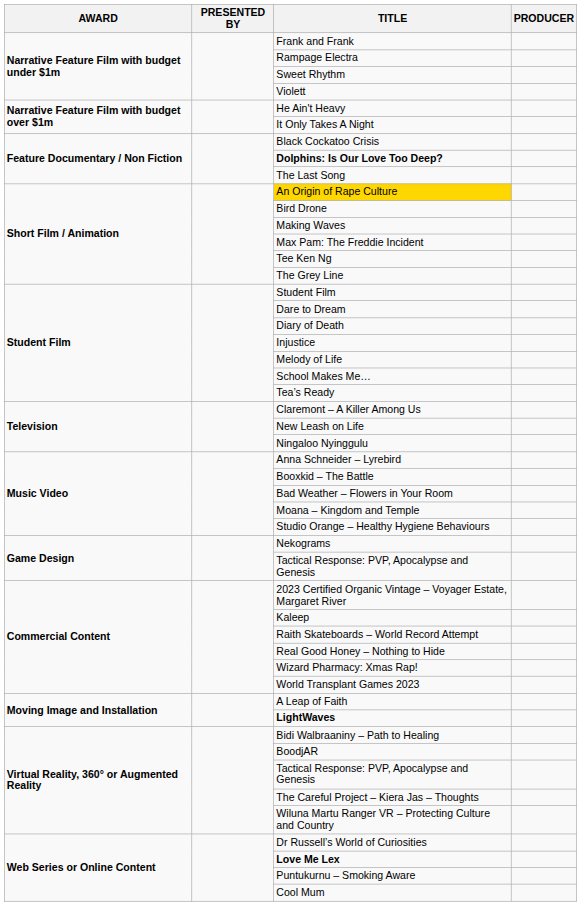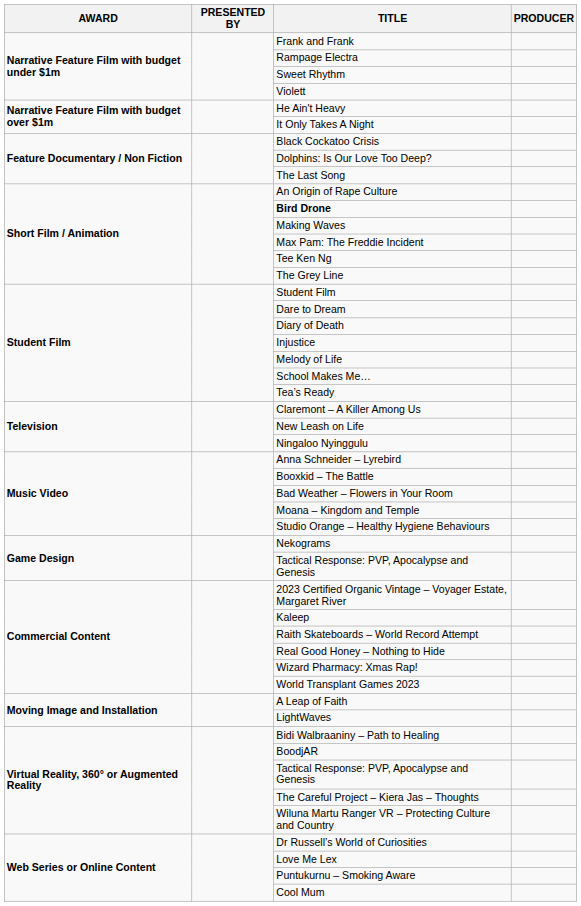(360, 158) bold -> (354, 158) normal
(337, 192) gold background -> (337, 192) no background
(302, 208) normal -> (304, 208) bold
(306, 718) bold -> (304, 718) normal
(308, 859) bold -> (307, 859) normal
